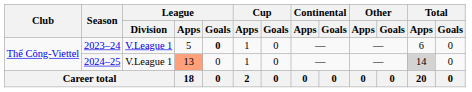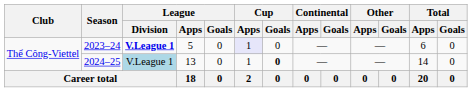(149, 45) normal -> (150, 45) bold
(218, 45) bold -> (220, 45) normal
(247, 45) no background -> (249, 45) lavender background
(149, 62) no background -> (150, 62) lightblue background
(189, 62) lightsalmon background -> (190, 62) no background
(276, 62) normal -> (278, 62) bold
(421, 62) lightgrey background -> (423, 62) no background
